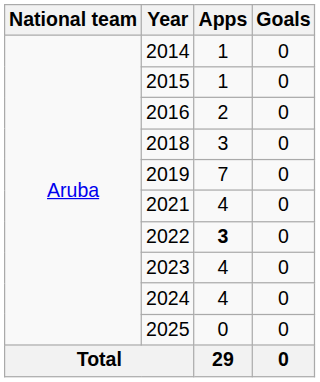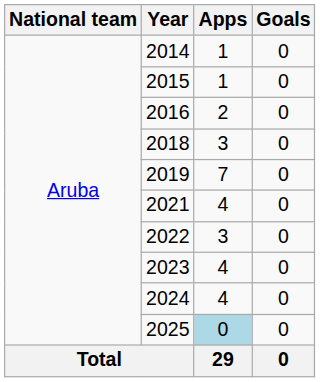(223, 236) bold -> (223, 236) normal
(223, 329) no background -> (223, 329) lightblue background
